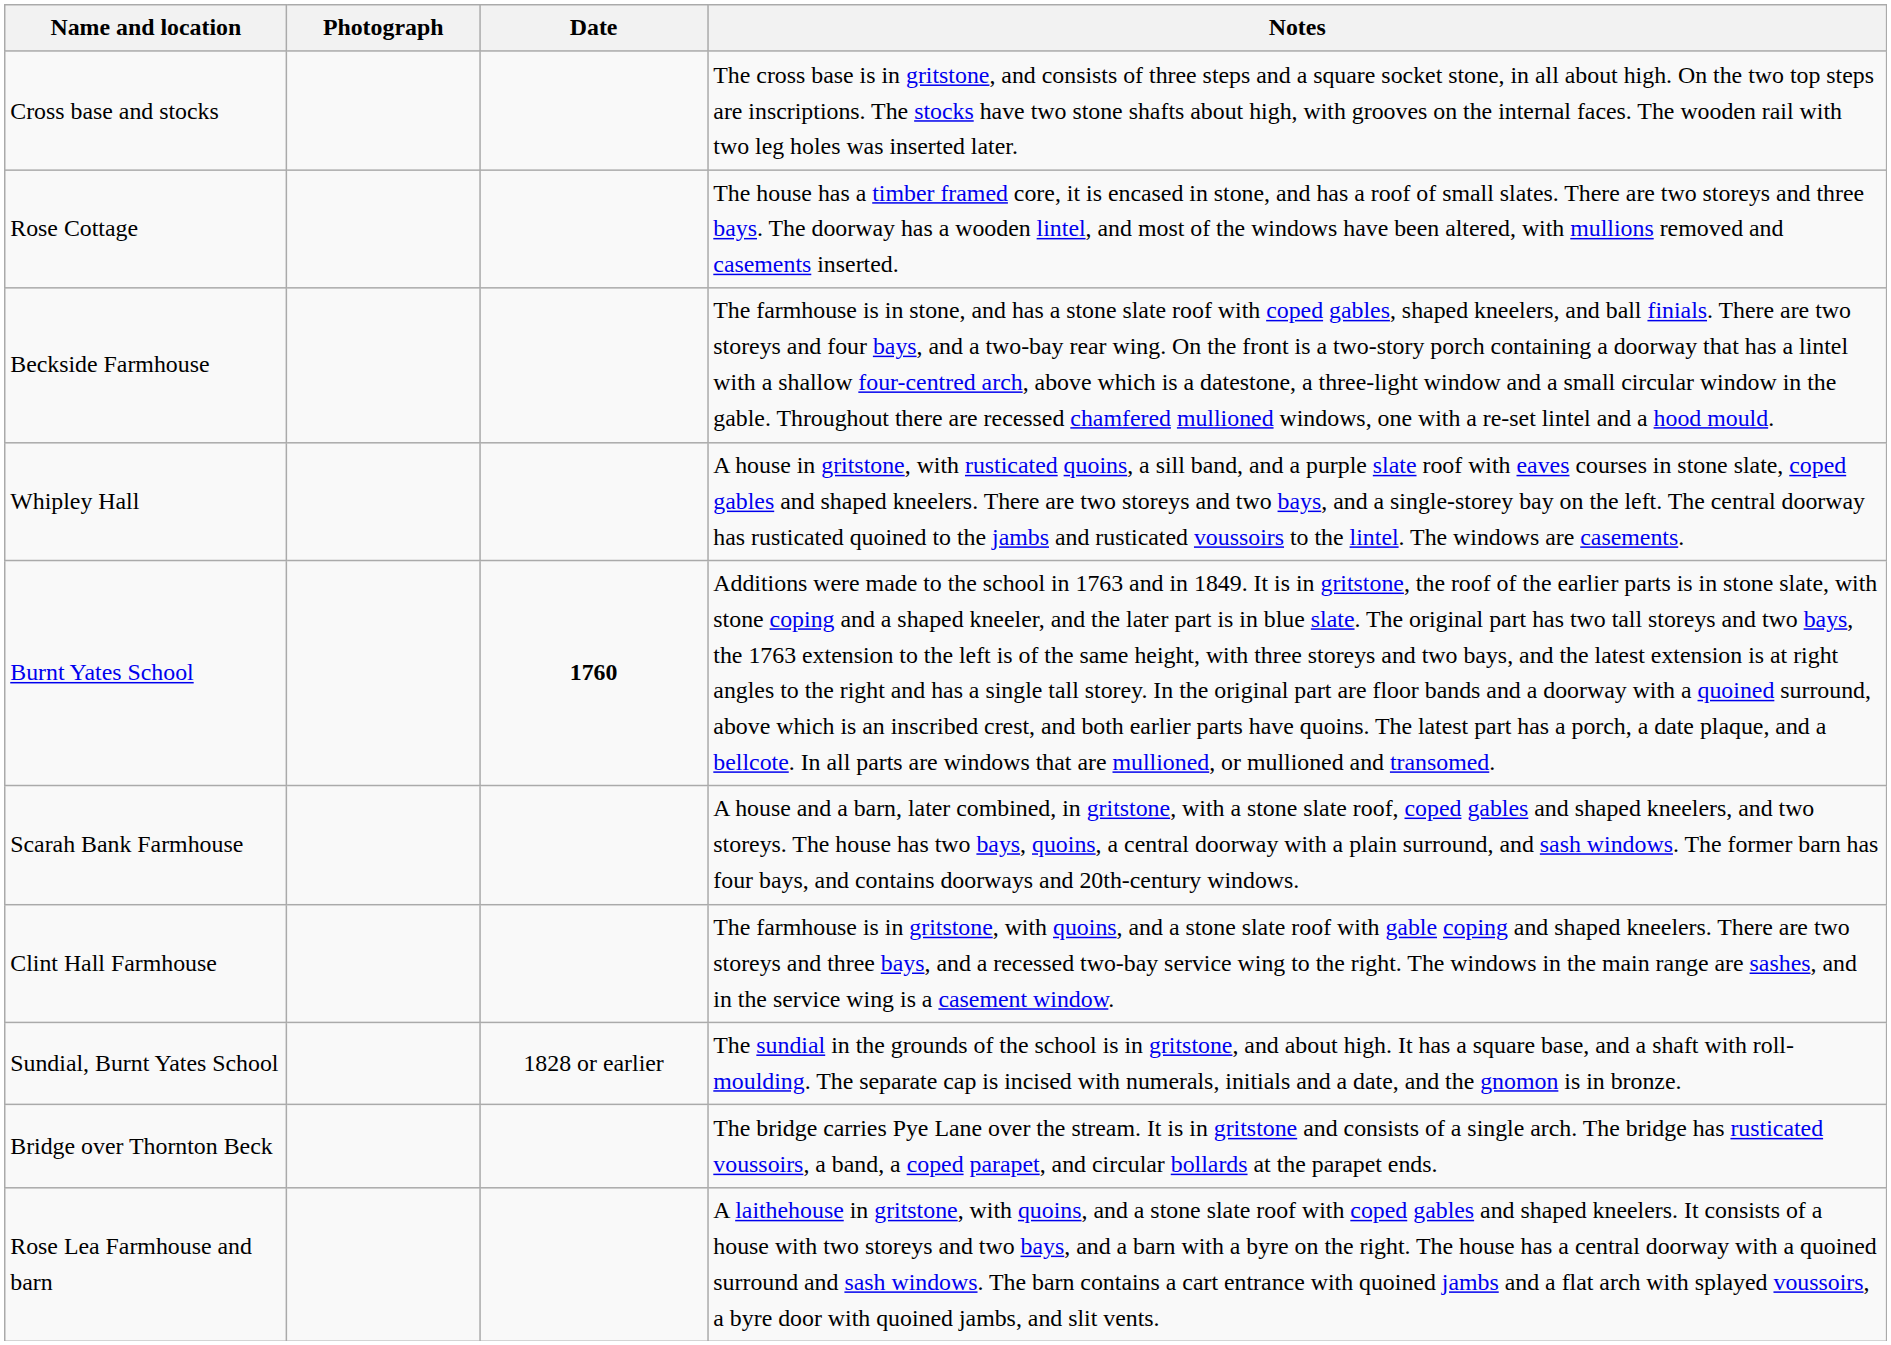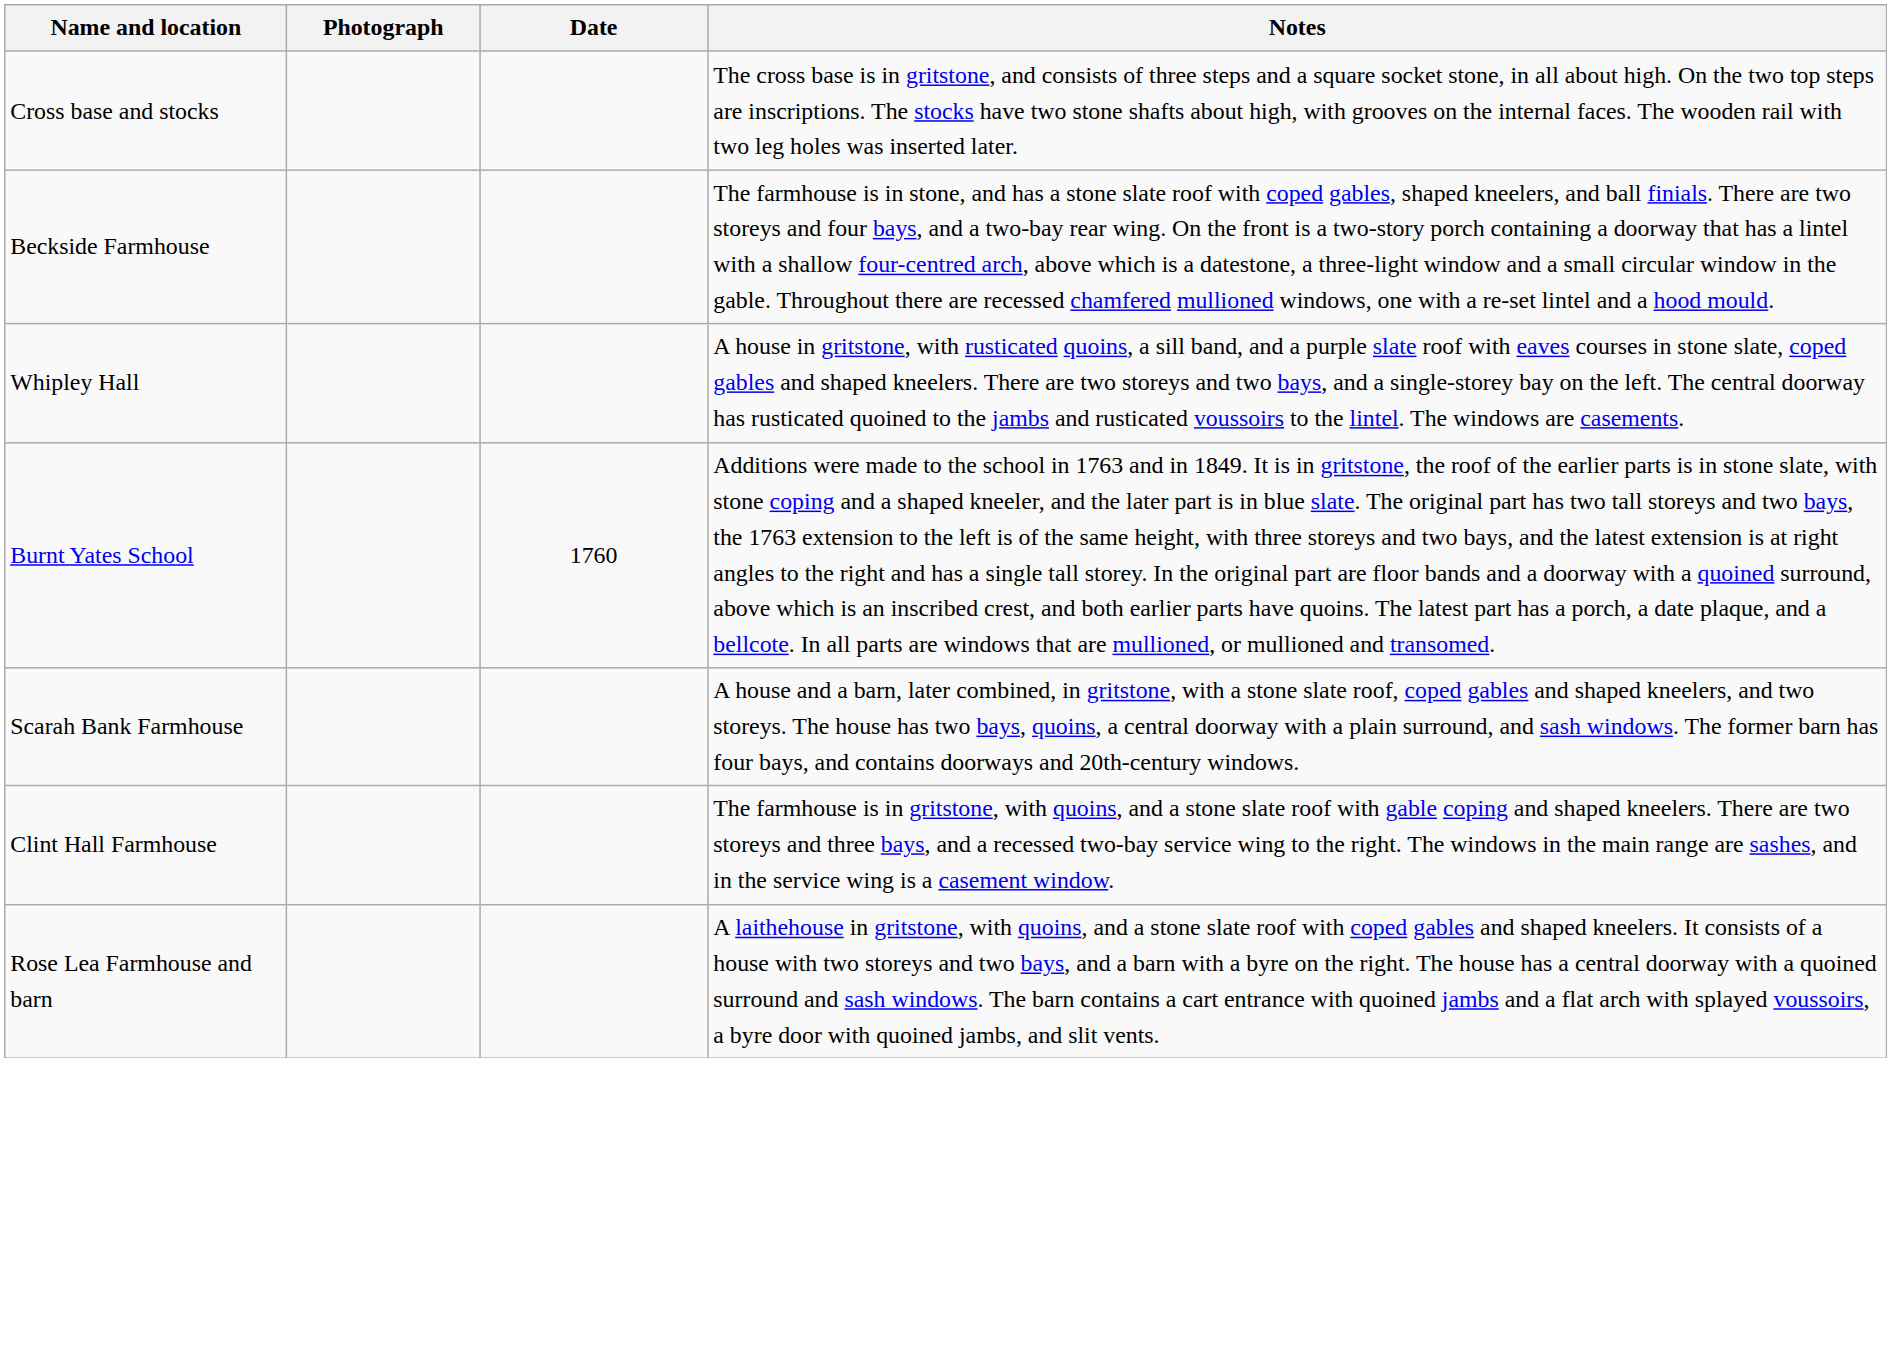- row: (74, 228)
(594, 672) bold -> (594, 554) normal
- row: (144, 1063)
- row: (141, 1145)
